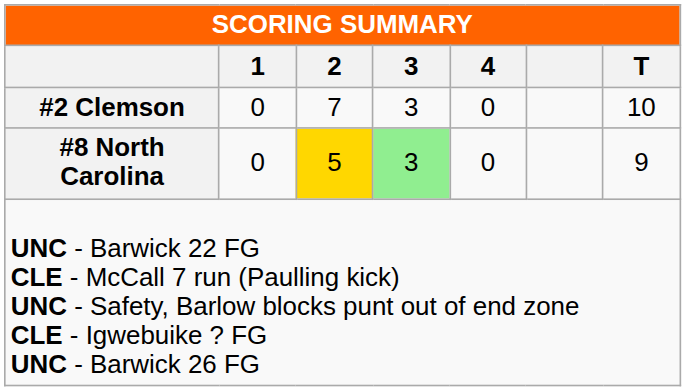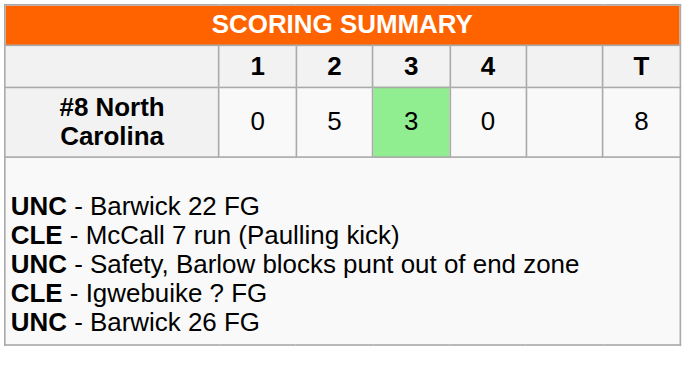- row: (112, 107)
(334, 162) gold background -> (334, 121) no background
(641, 162) 9 -> (641, 121) 8
